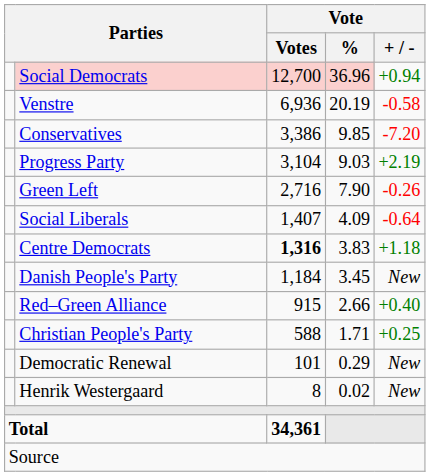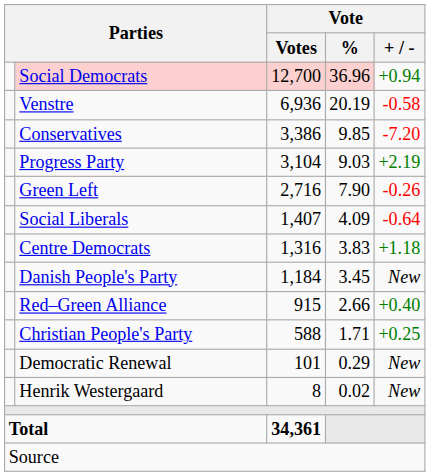(301, 248) bold -> (301, 248) normal
